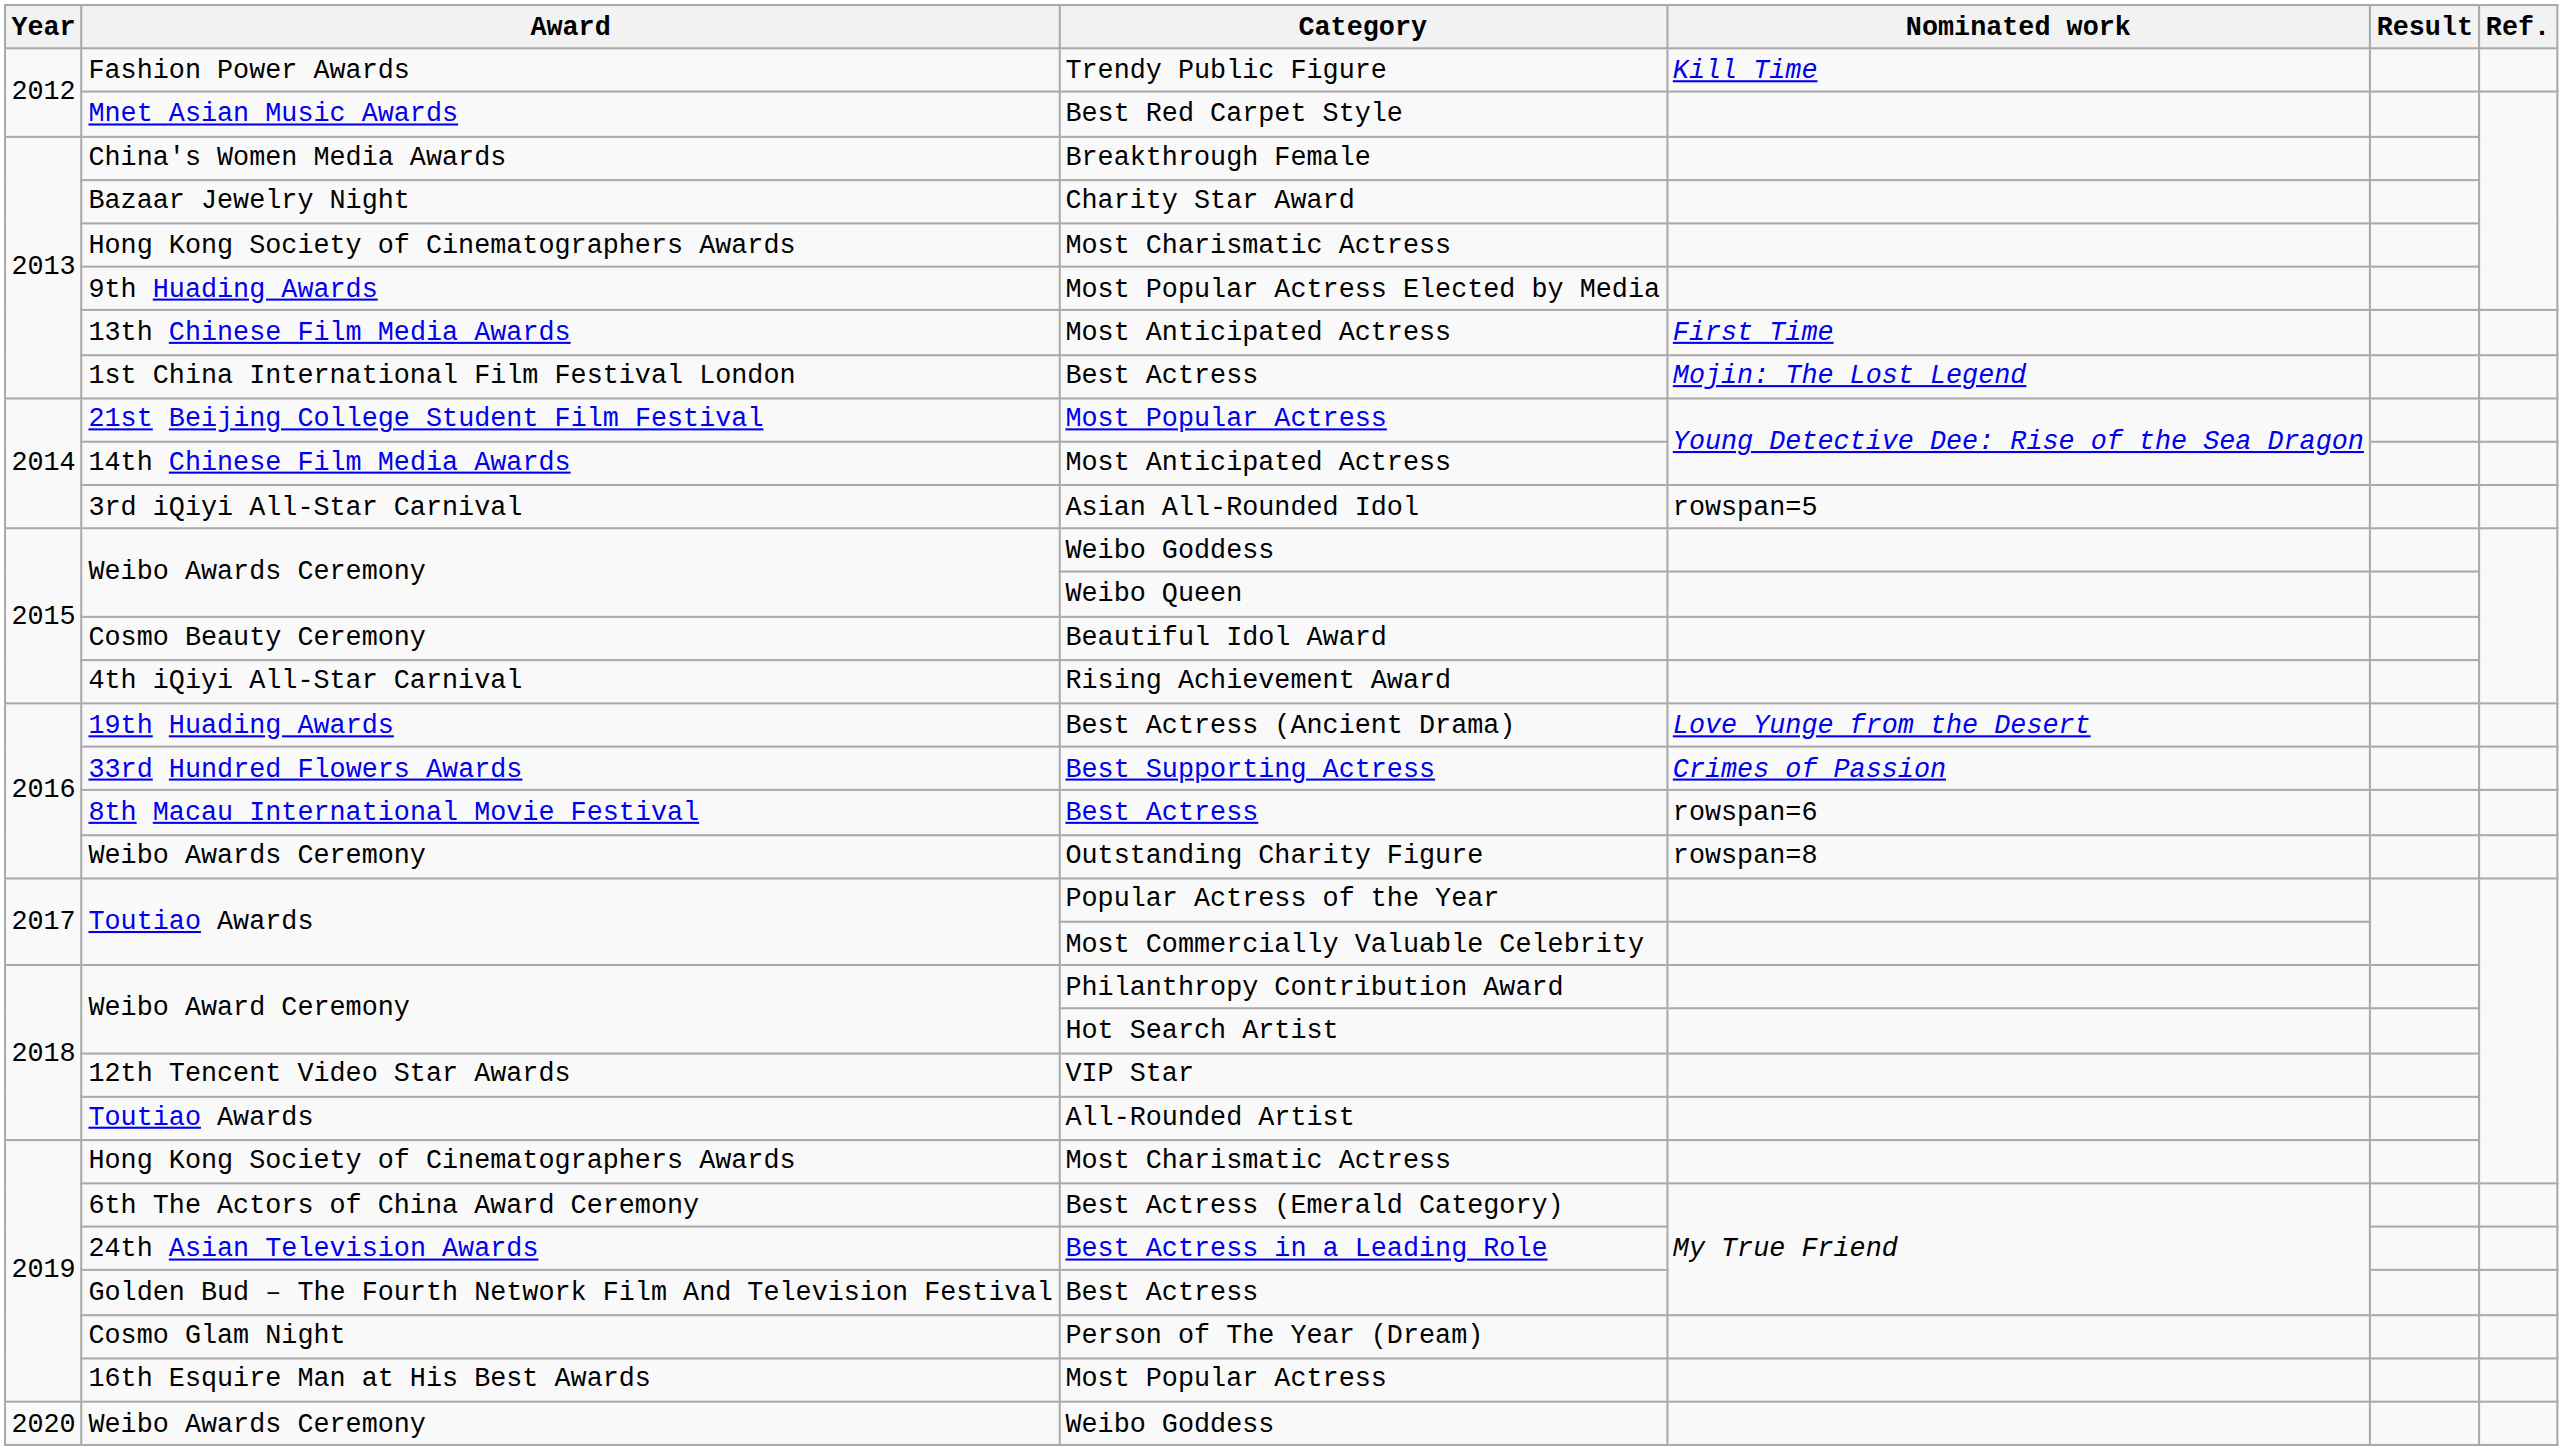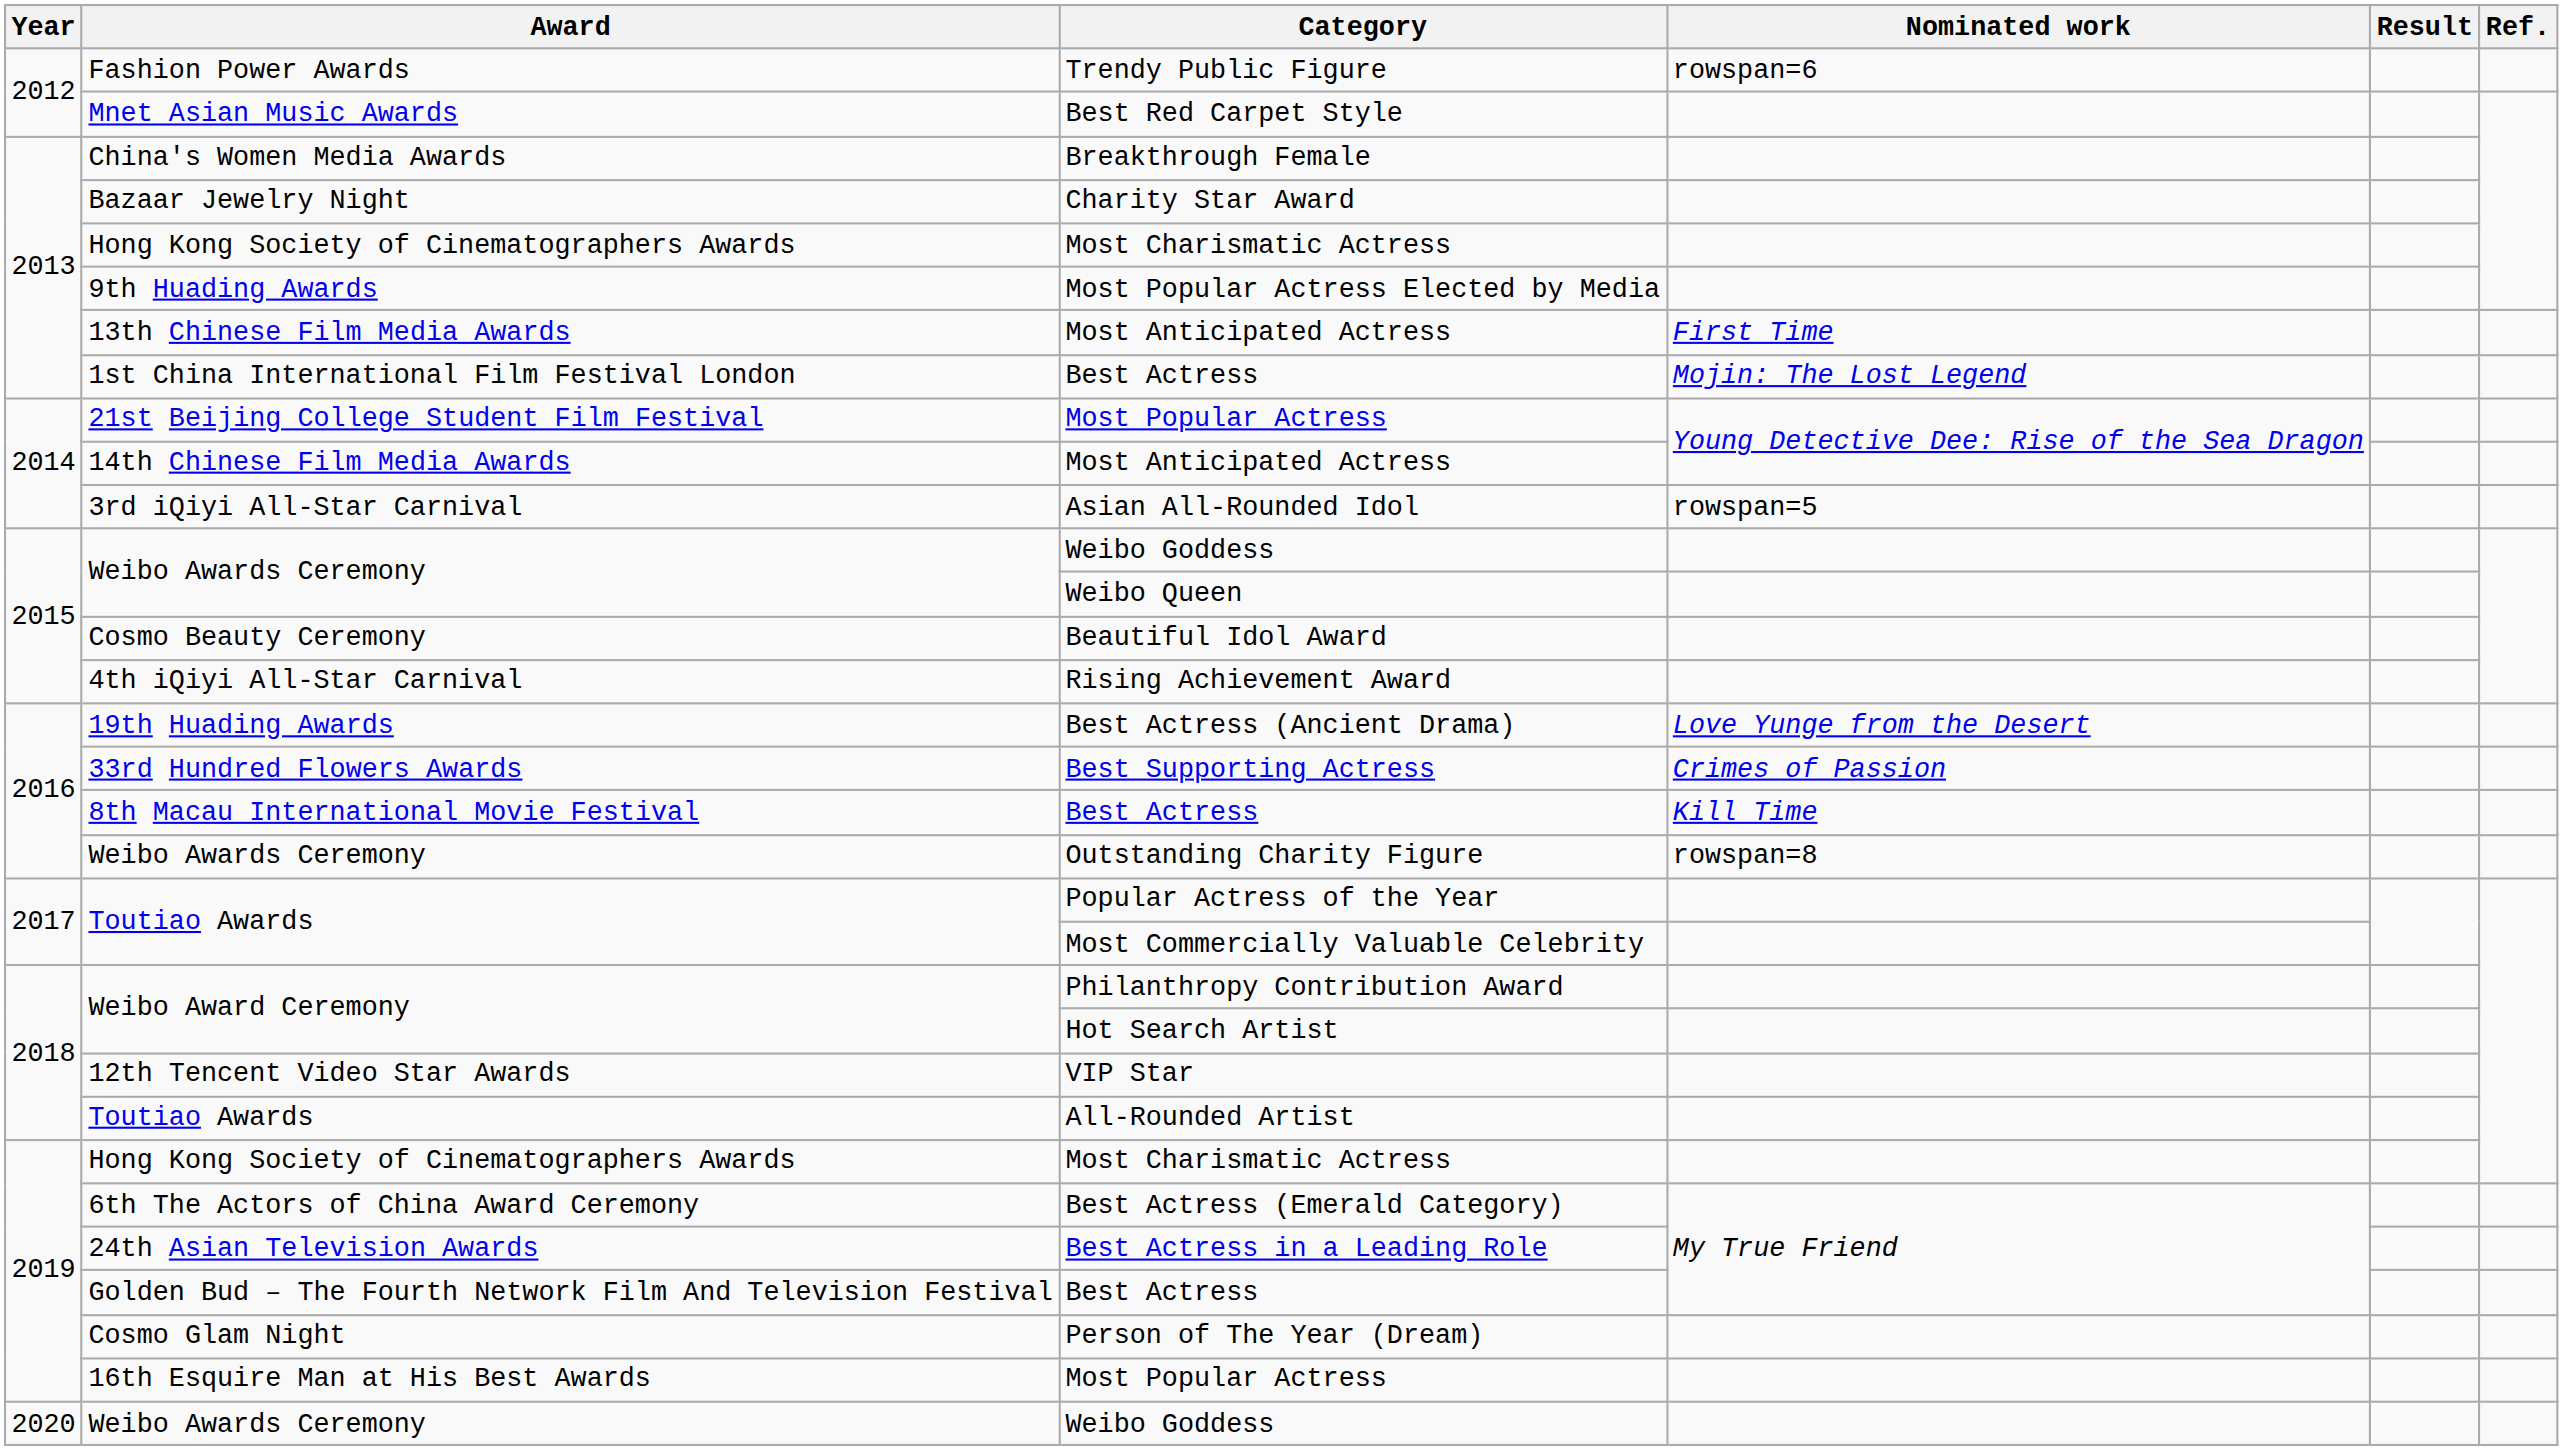(1745, 70) Kill Time -> (1745, 70) rowspan=6
(1745, 812) rowspan=6 -> (1745, 812) Kill Time
